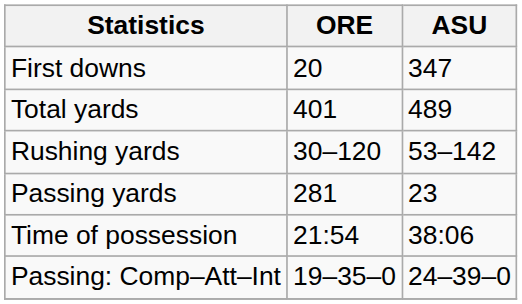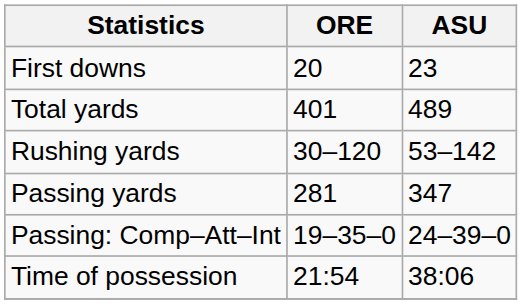(430, 67) 347 -> (423, 67) 23
(423, 193) 23 -> (430, 193) 347
rows swapped: (146, 277) <-> (124, 235)
